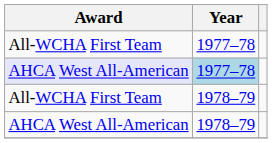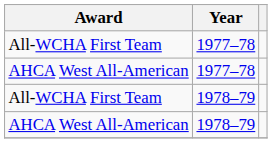(99, 71) lavender background -> (99, 71) no background
(226, 71) lightblue background -> (226, 71) no background
